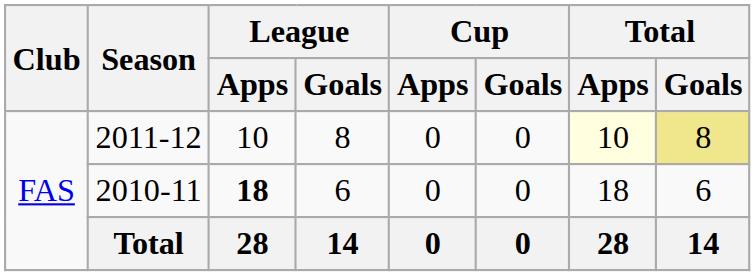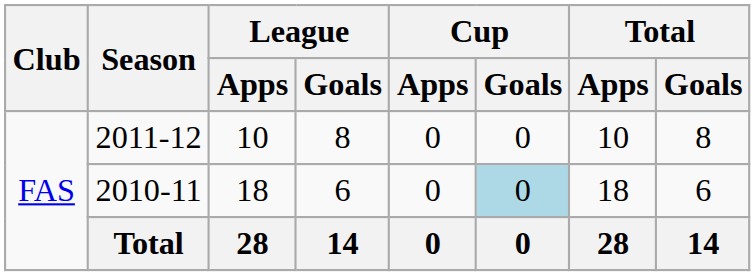(613, 137) lightyellow background -> (613, 137) no background
(703, 137) khaki background -> (703, 137) no background
(252, 190) bold -> (252, 190) normal
(523, 190) no background -> (523, 190) lightblue background
